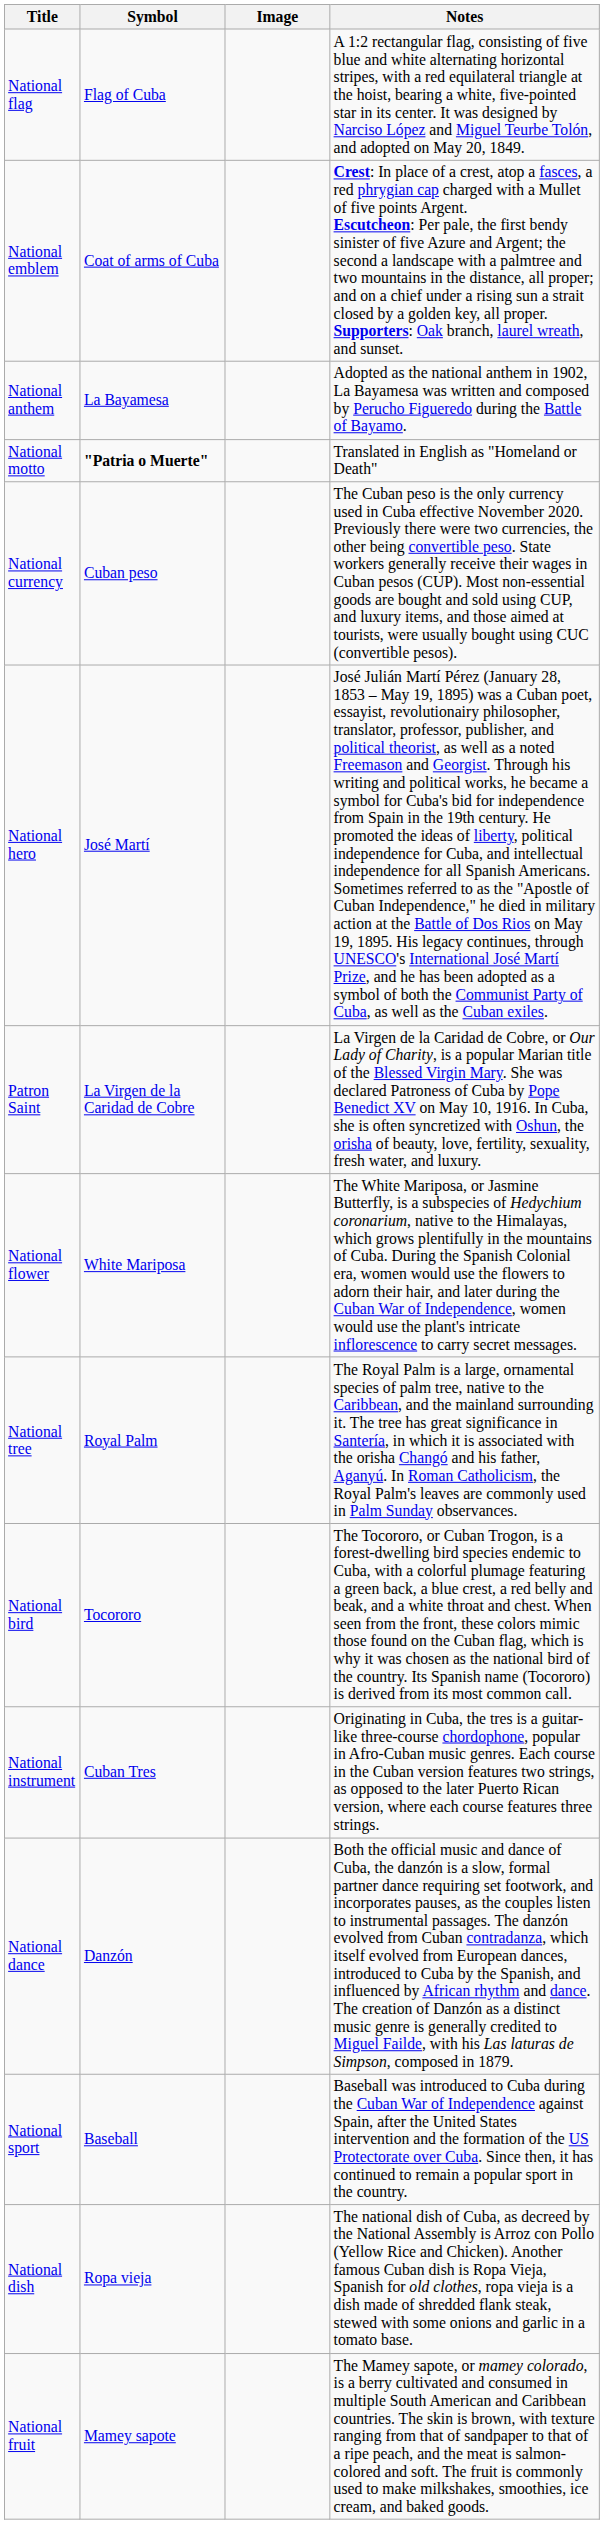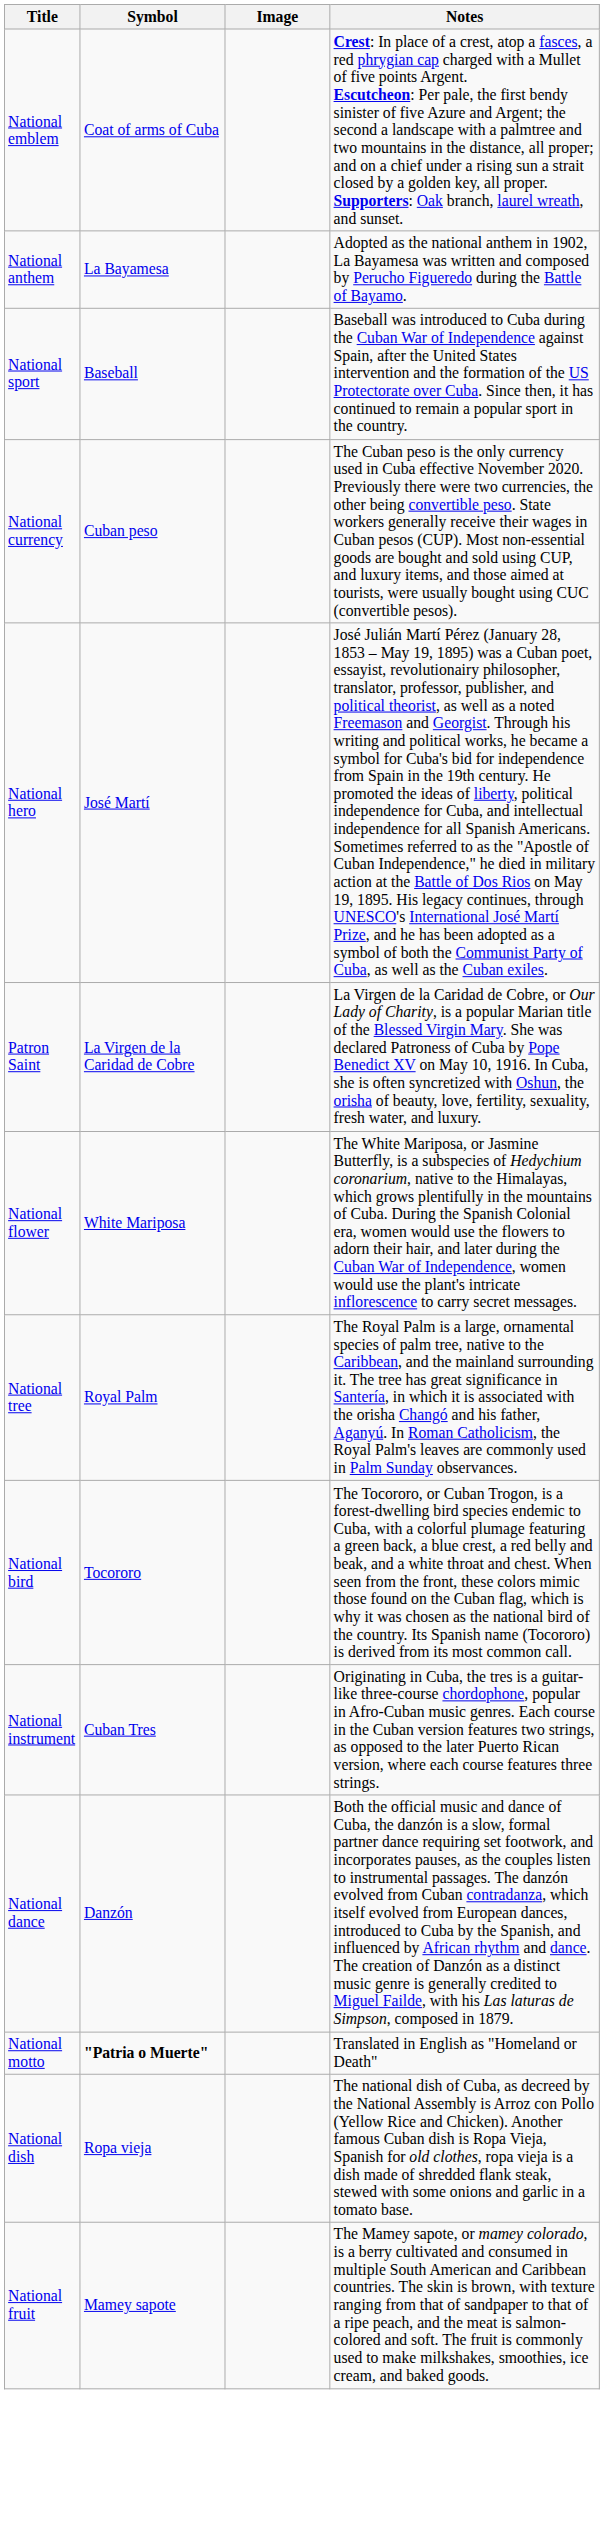- row: (35, 94)
rows swapped: (35, 460) <-> (35, 2139)
